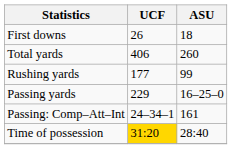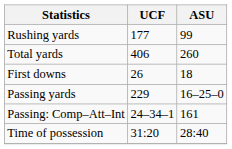rows swapped: (37, 34) <-> (43, 74)
(145, 133) gold background -> (145, 133) no background
